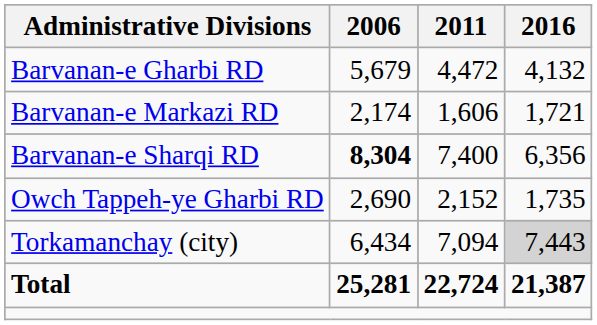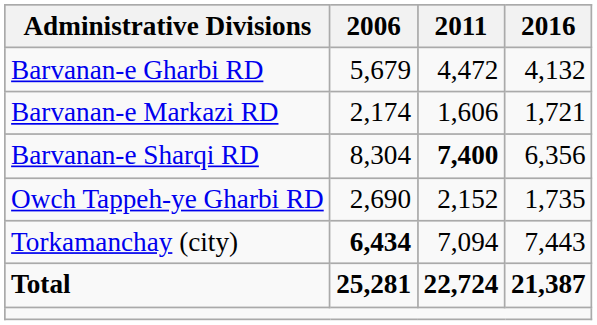(380, 155) bold -> (380, 155) normal
(468, 155) normal -> (468, 155) bold
(380, 241) normal -> (380, 241) bold
(555, 241) lightgrey background -> (555, 241) no background
